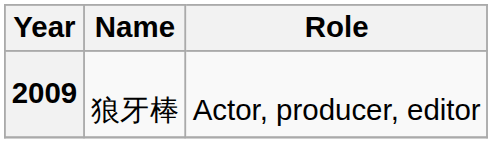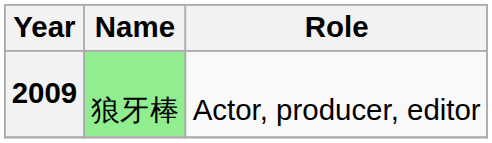(135, 109) no background -> (135, 109) lightgreen background
